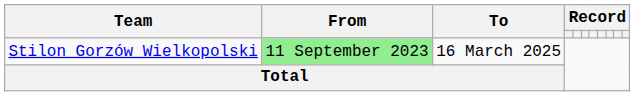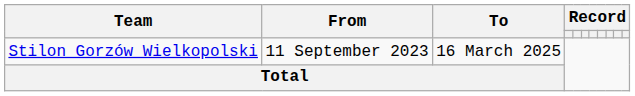(347, 51) lightgreen background -> (347, 51) no background
